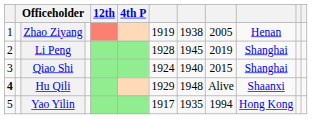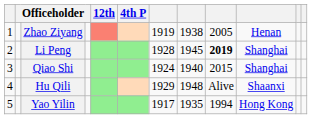(221, 50) normal -> (221, 50) bold
(10, 86) bold -> (10, 86) normal
